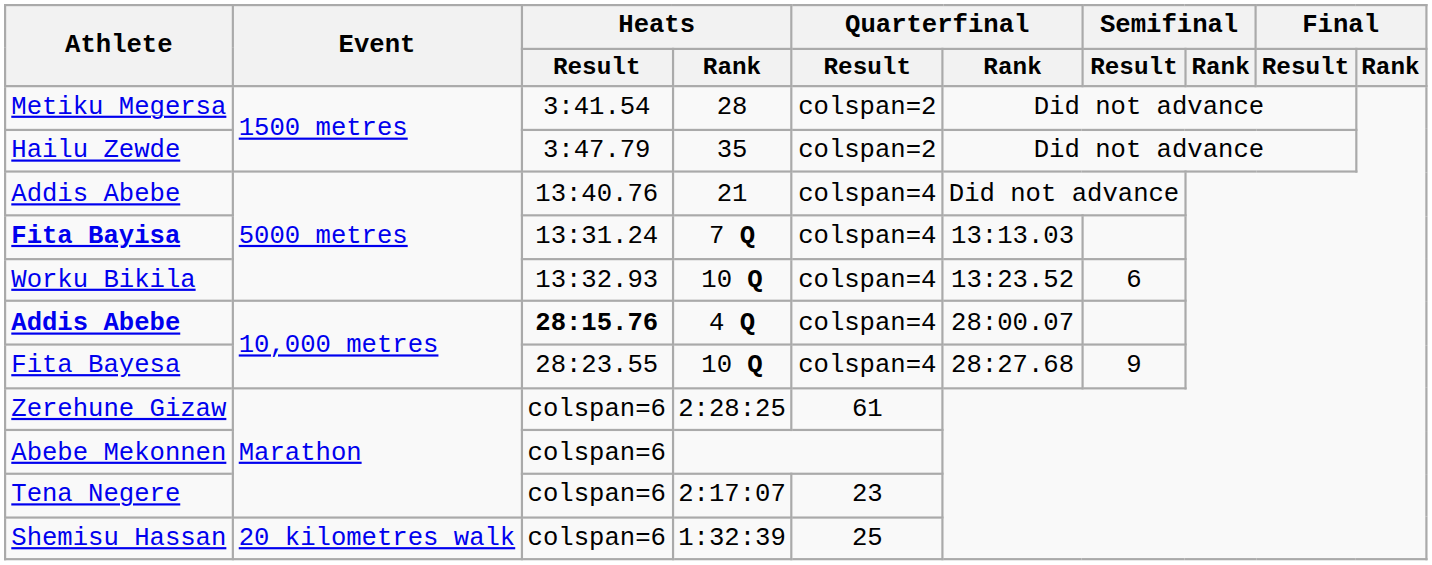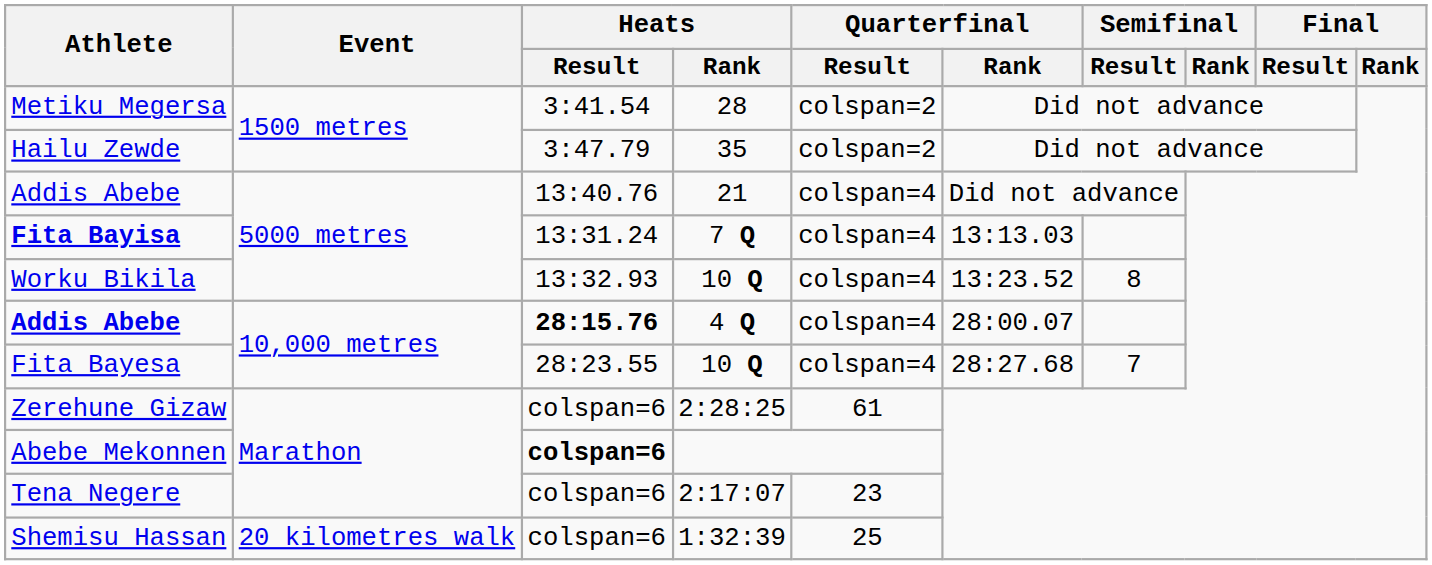(1134, 280) 6 -> (1134, 280) 8
(1134, 366) 9 -> (1134, 366) 7
(597, 452) normal -> (597, 452) bold
